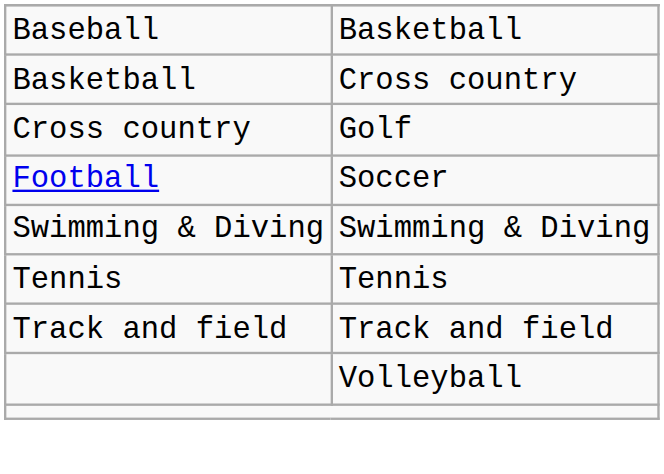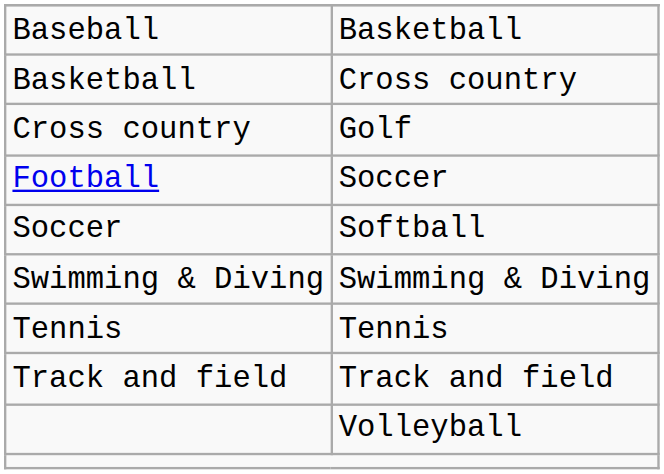+ row: (412, 229)
